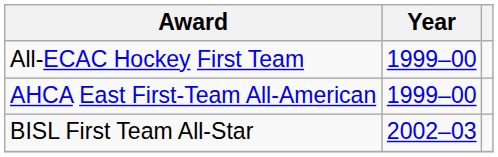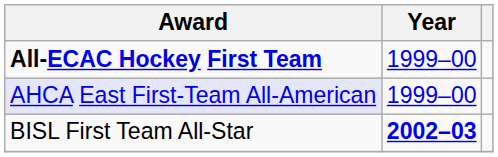(157, 59) normal -> (166, 59) bold
(193, 95) no background -> (193, 95) lavender background
(432, 132) normal -> (432, 132) bold
